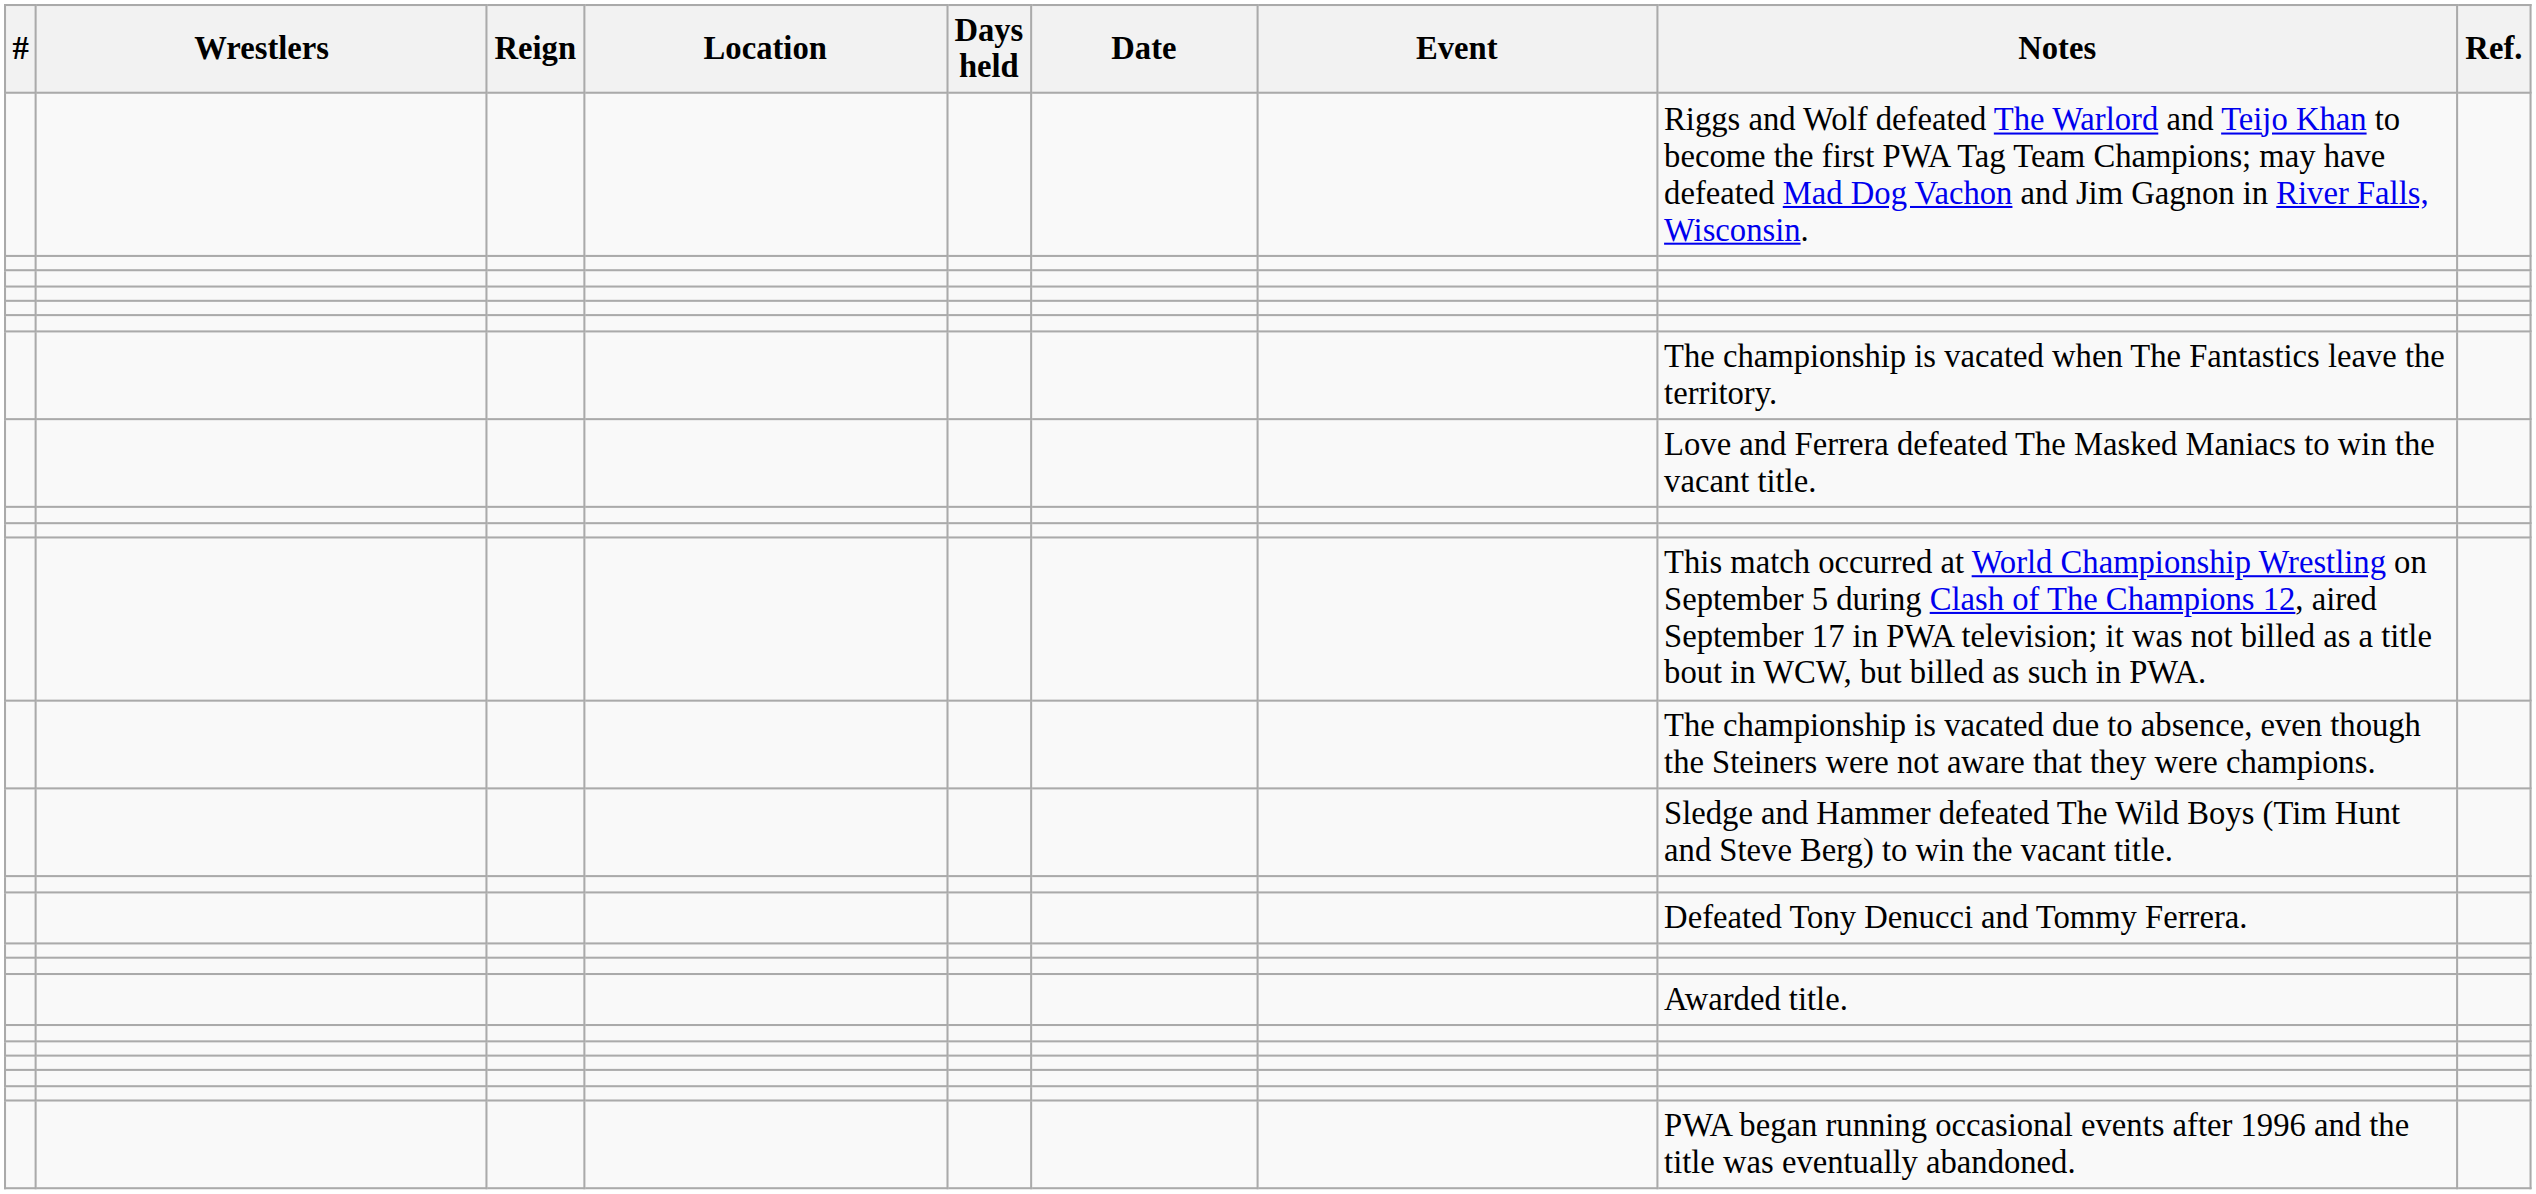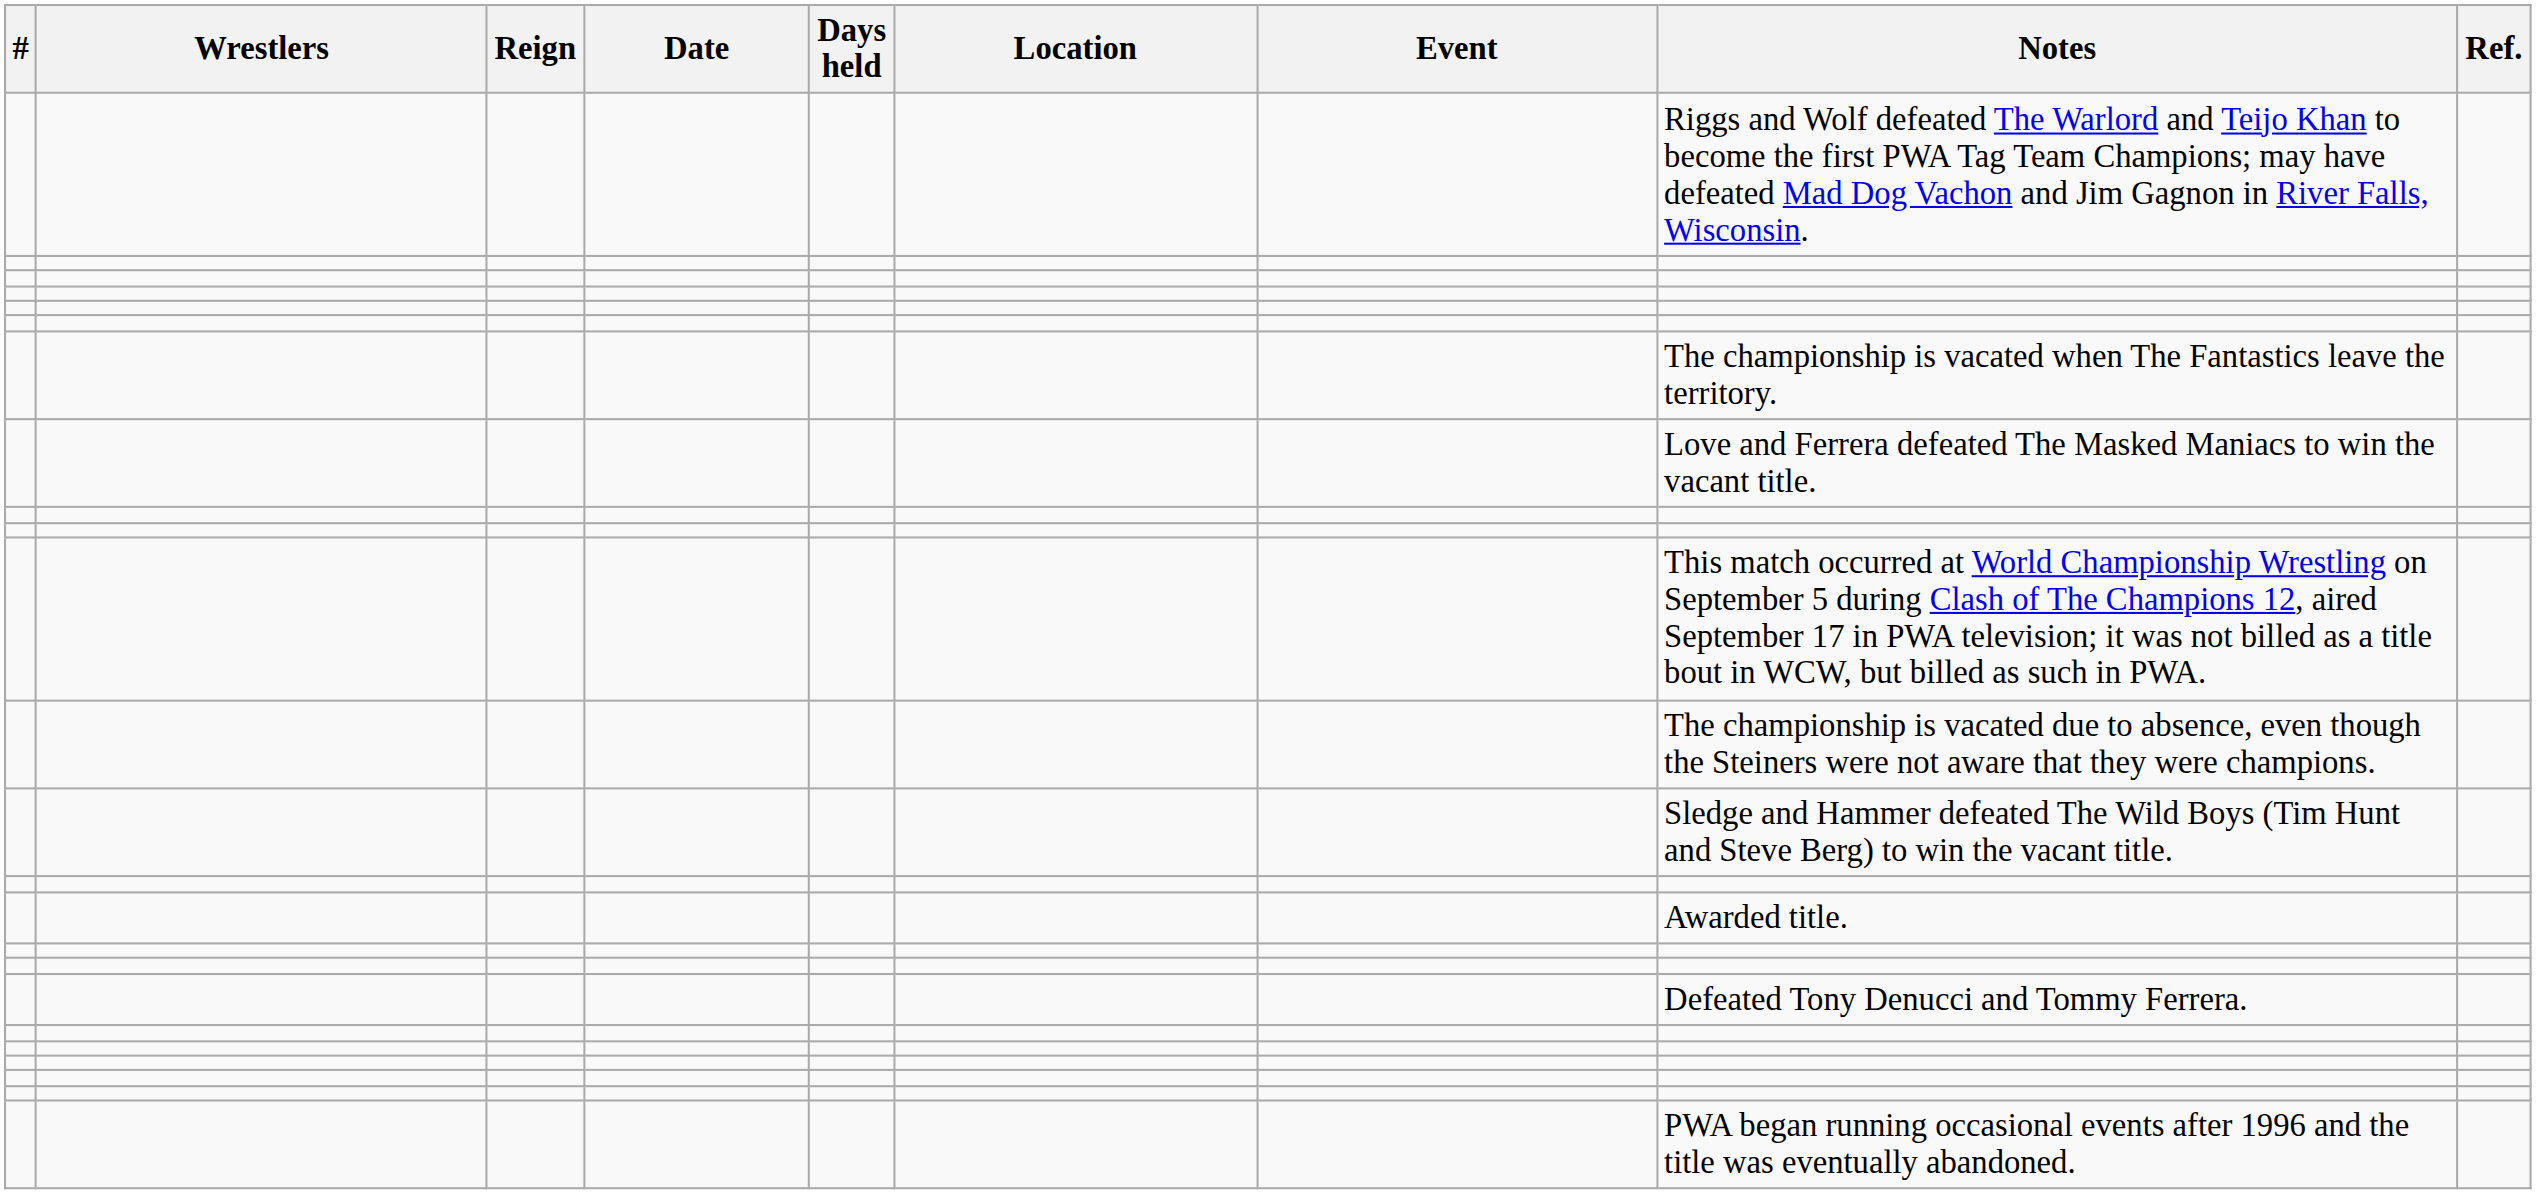columns swapped: (1144, 48) <-> (765, 48)
(1956, 917) Defeated Tony Denucci and Tommy Ferrera. -> (1756, 917) Awarded title.
(1756, 998) Awarded title. -> (1956, 998) Defeated Tony Denucci and Tommy Ferrera.
